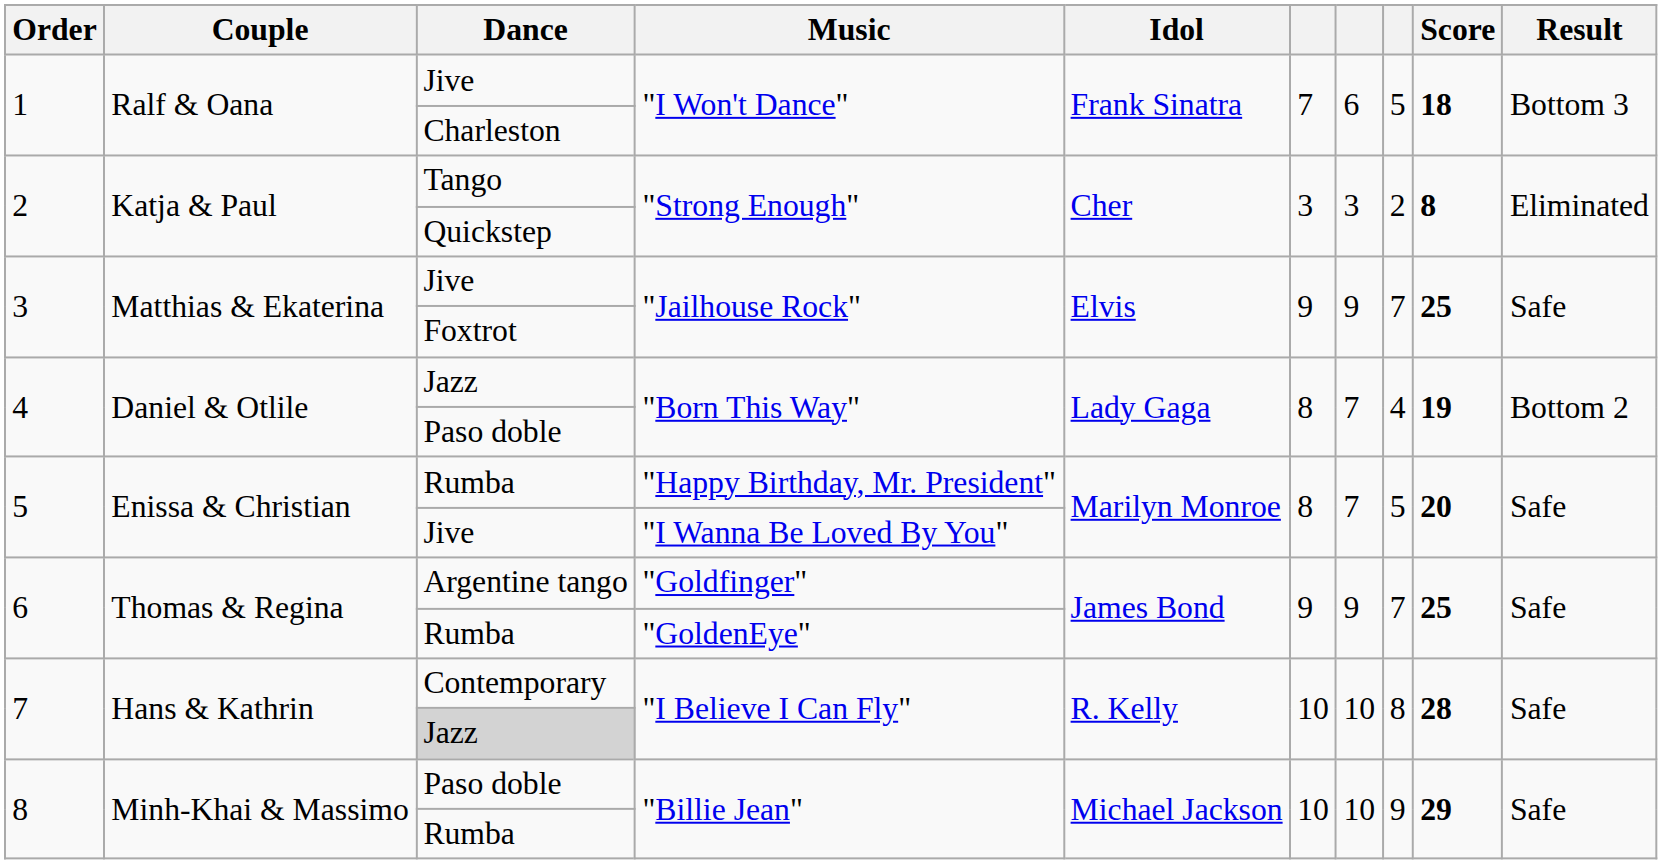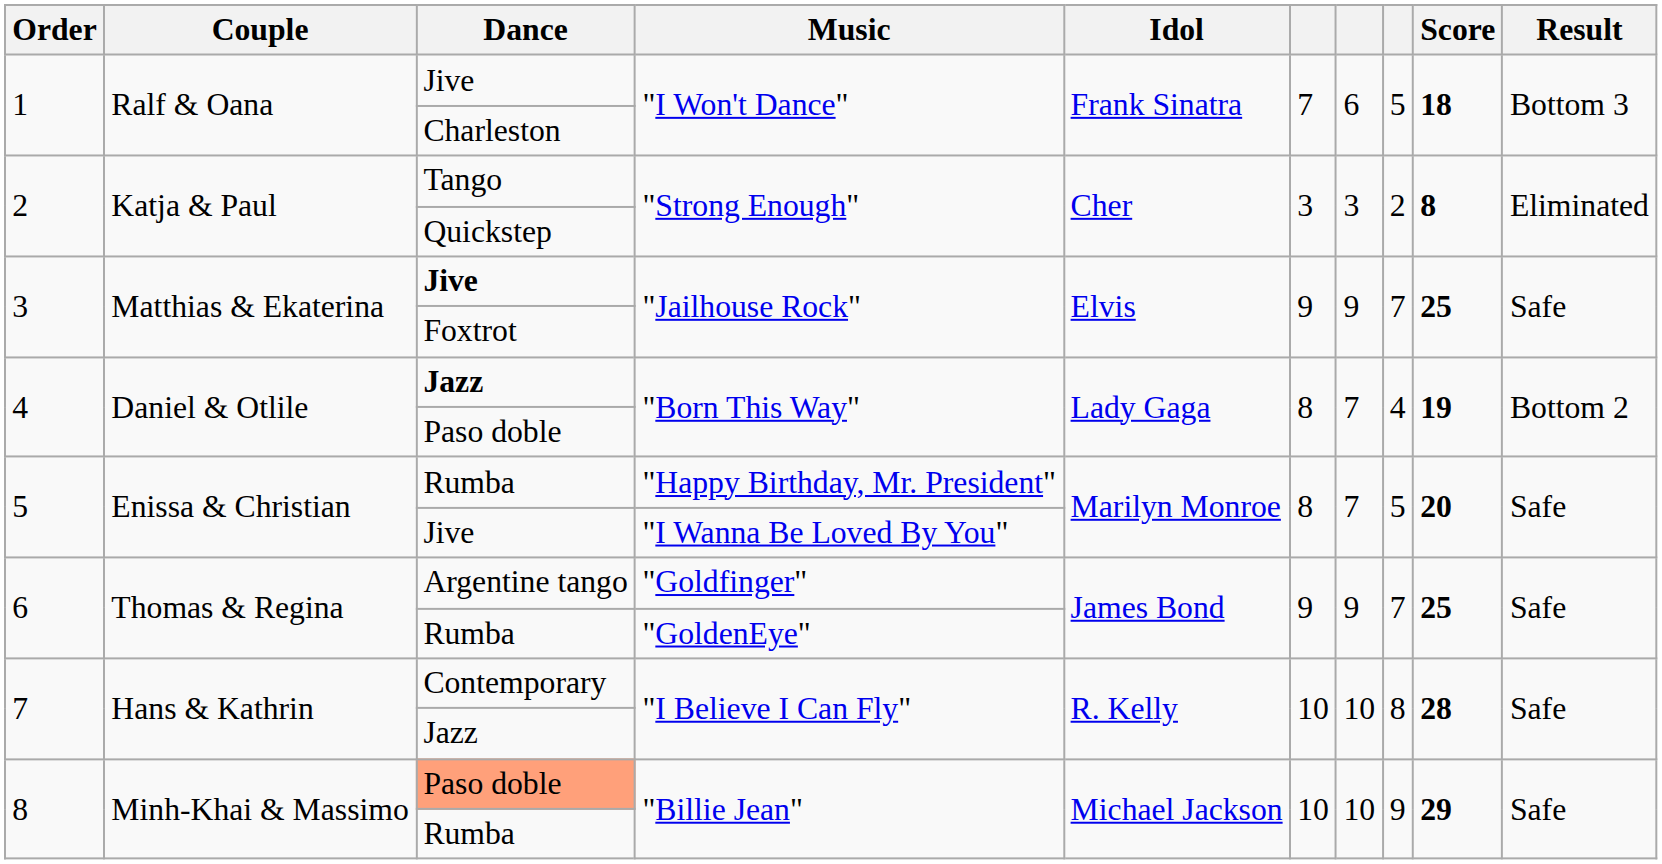(449, 280) normal -> (451, 280) bold
(451, 381) normal -> (453, 381) bold
(451, 733) lightgrey background -> (451, 733) no background
(492, 783) no background -> (492, 783) lightsalmon background
